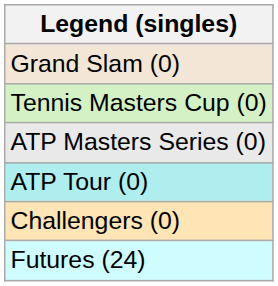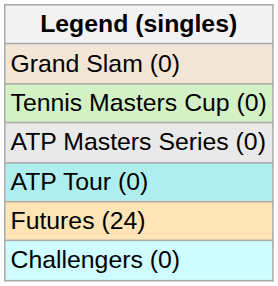(95, 220) Challengers (0) -> (78, 220) Futures (24)
(78, 260) Futures (24) -> (95, 260) Challengers (0)
